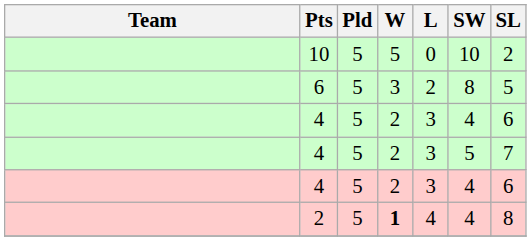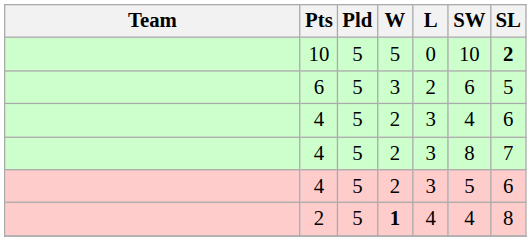(508, 53) normal -> (508, 53) bold
(469, 86) 8 -> (469, 86) 6
(469, 152) 5 -> (469, 152) 8
(469, 185) 4 -> (469, 185) 5
